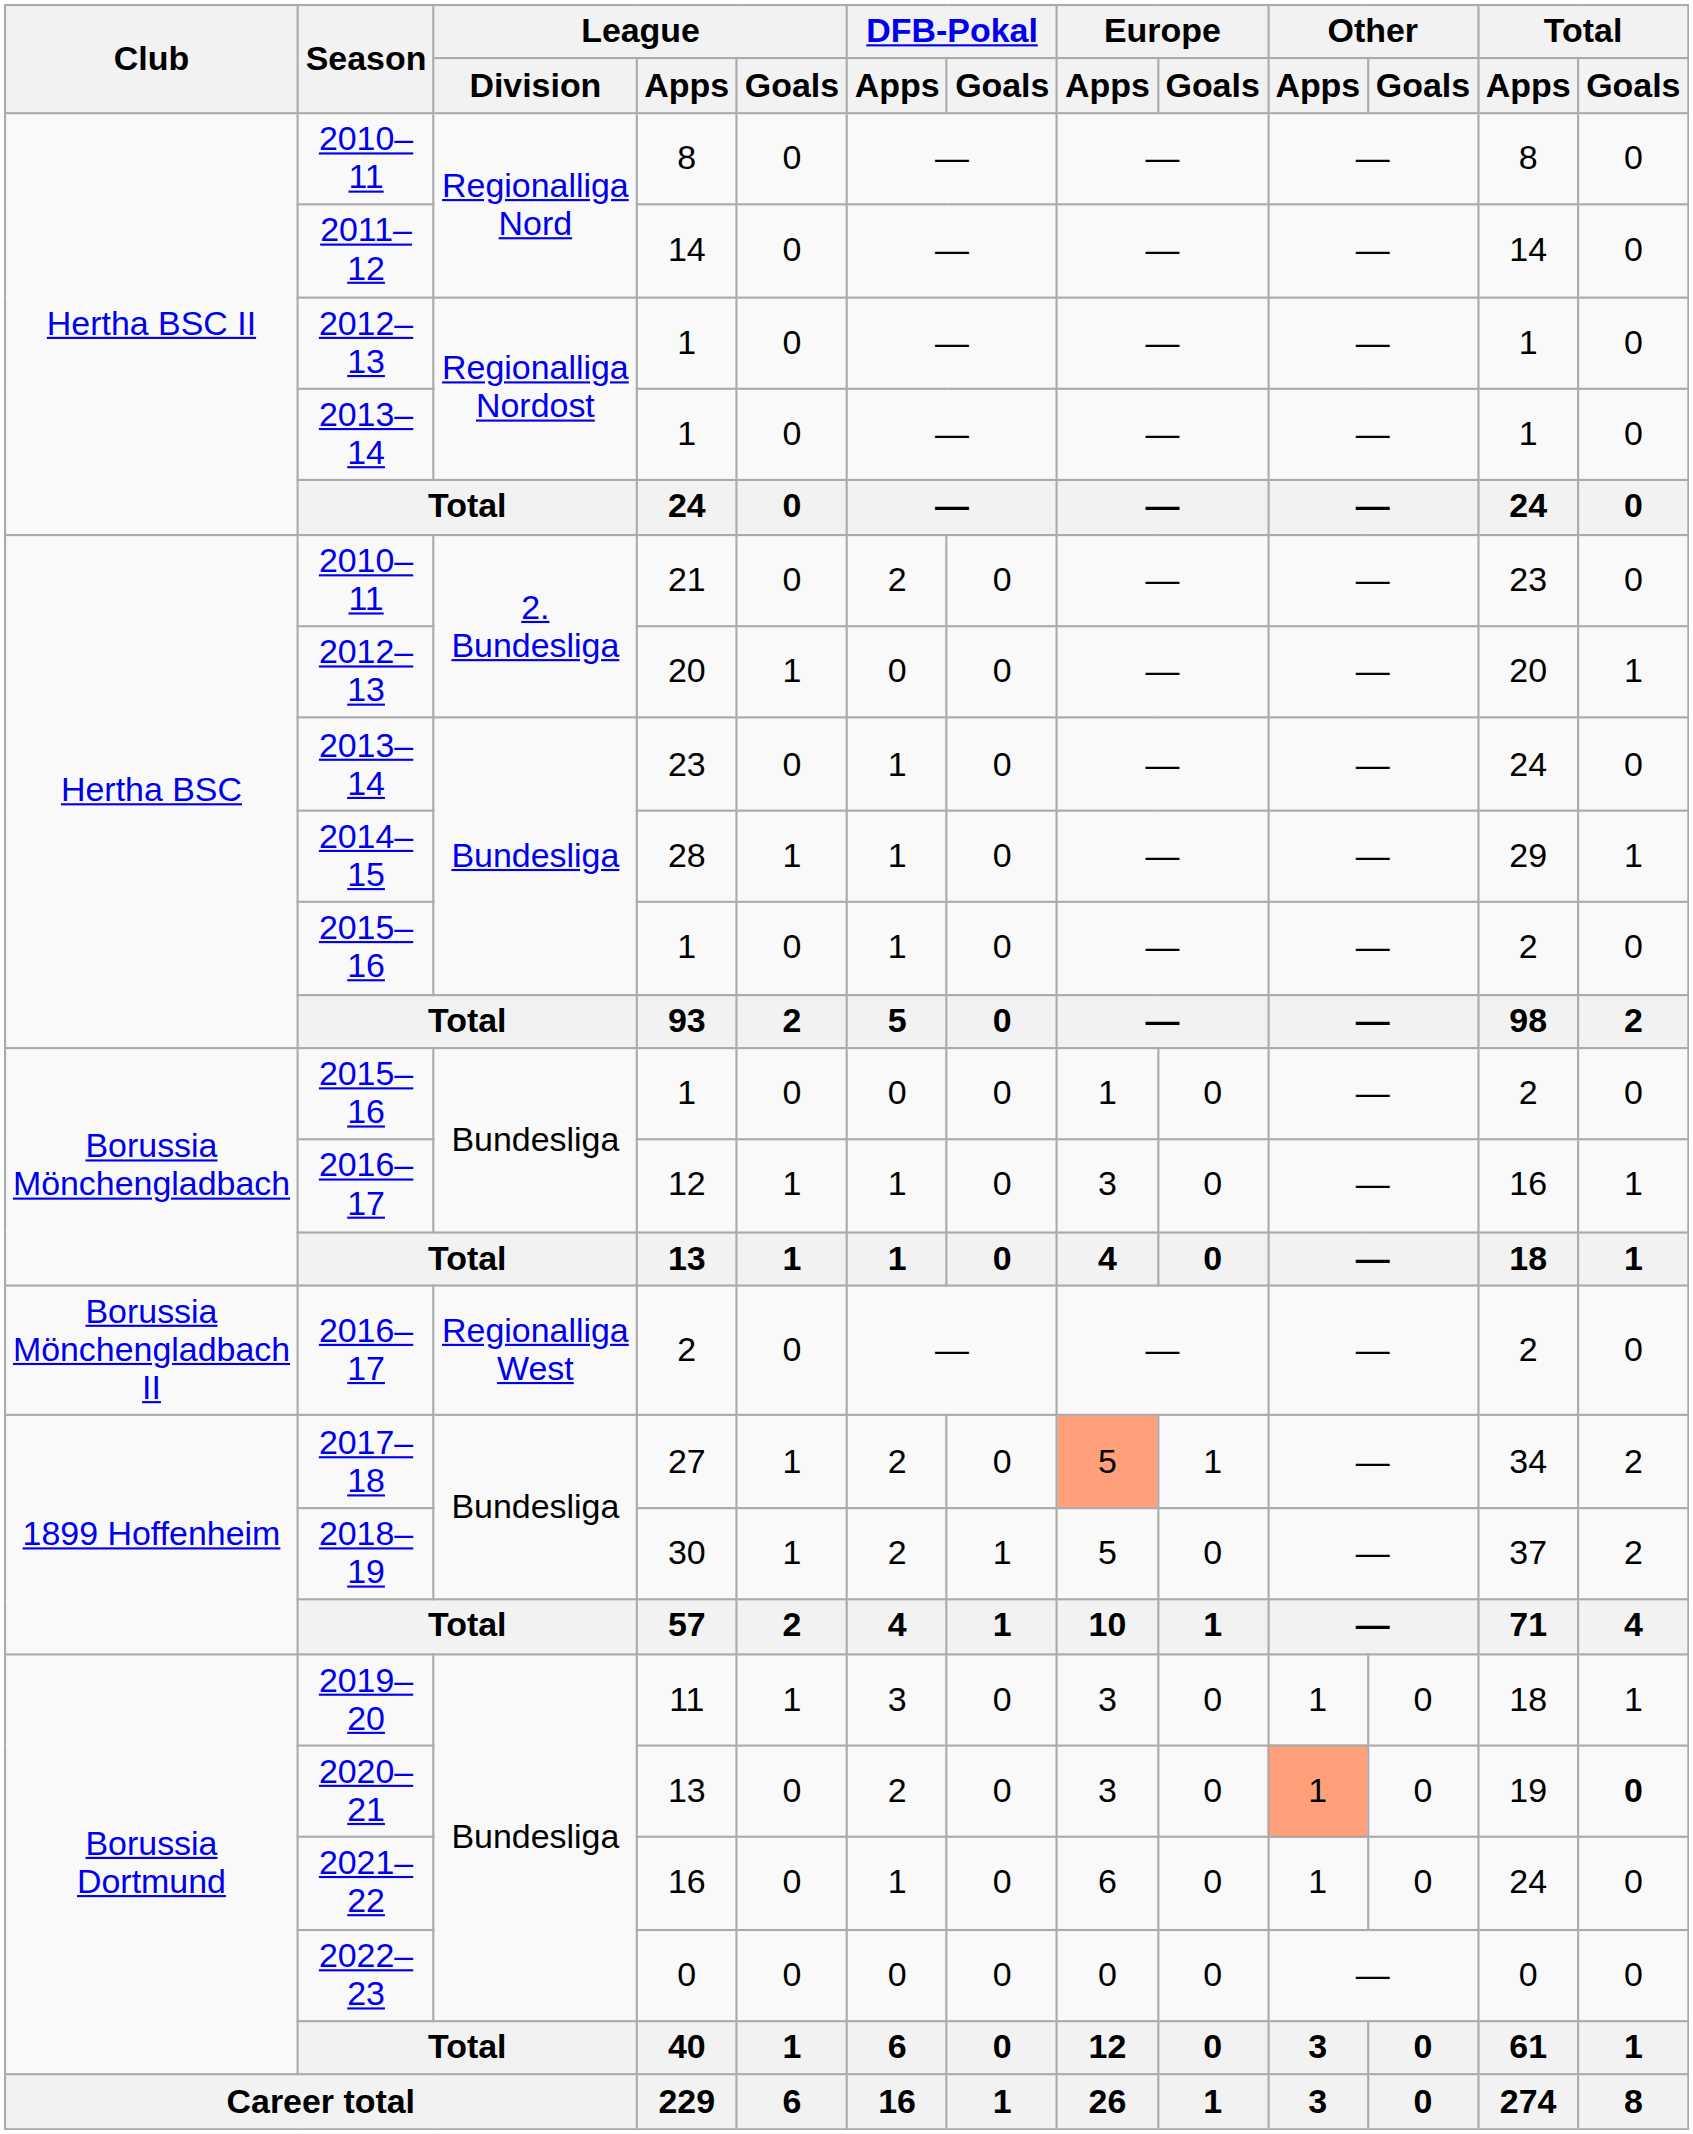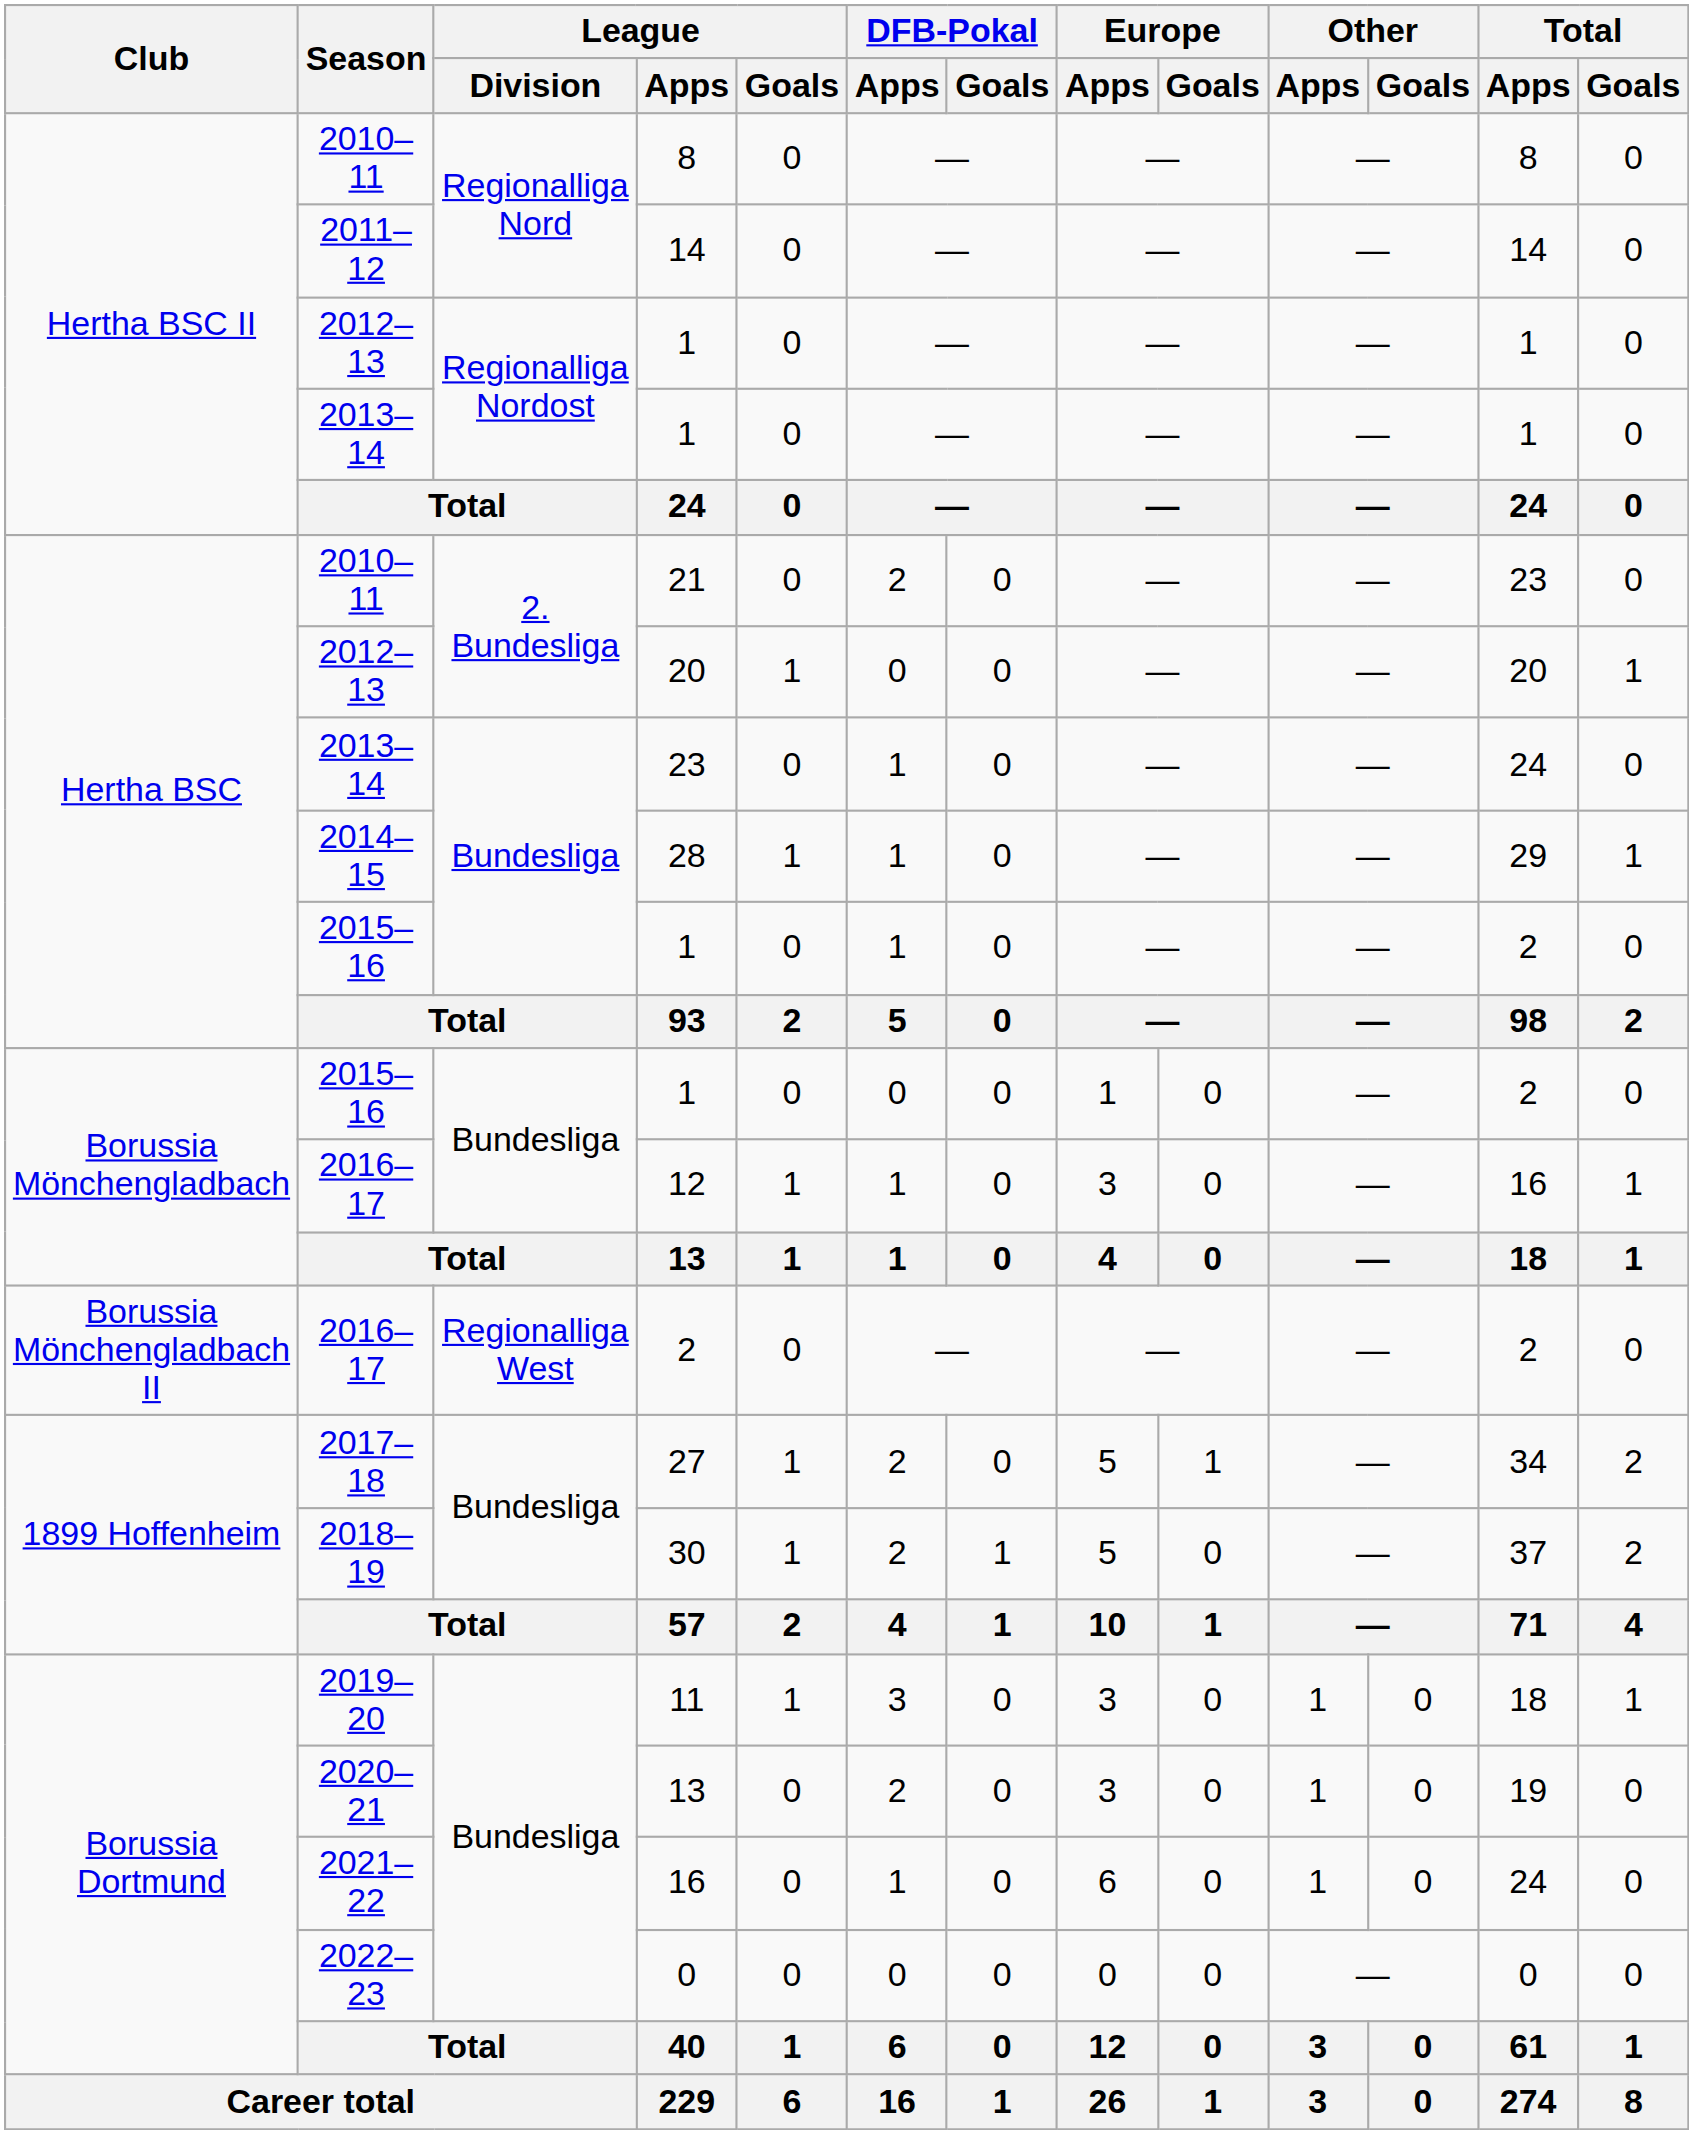(1107, 1461) lightsalmon background -> (1107, 1461) no background
(1318, 1790) lightsalmon background -> (1318, 1790) no background
(1633, 1790) bold -> (1633, 1790) normal
